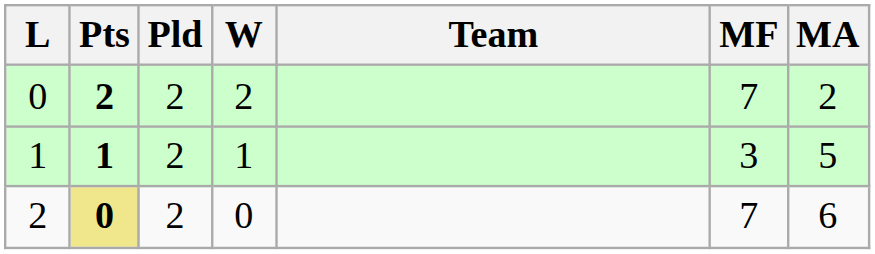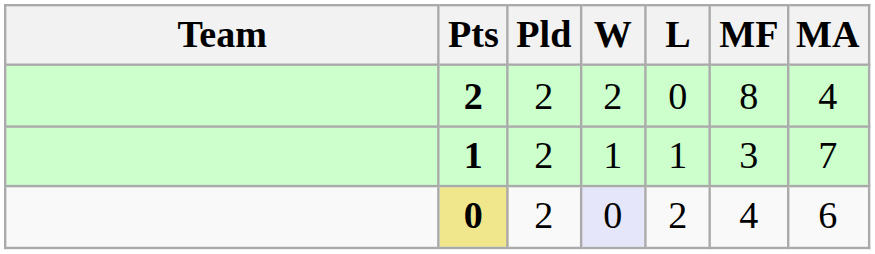columns swapped: (493, 34) <-> (38, 34)
(749, 95) 7 -> (749, 95) 8
(828, 95) 2 -> (828, 95) 4
(828, 155) 5 -> (828, 155) 7
(244, 215) no background -> (613, 215) lavender background
(749, 215) 7 -> (749, 215) 4
